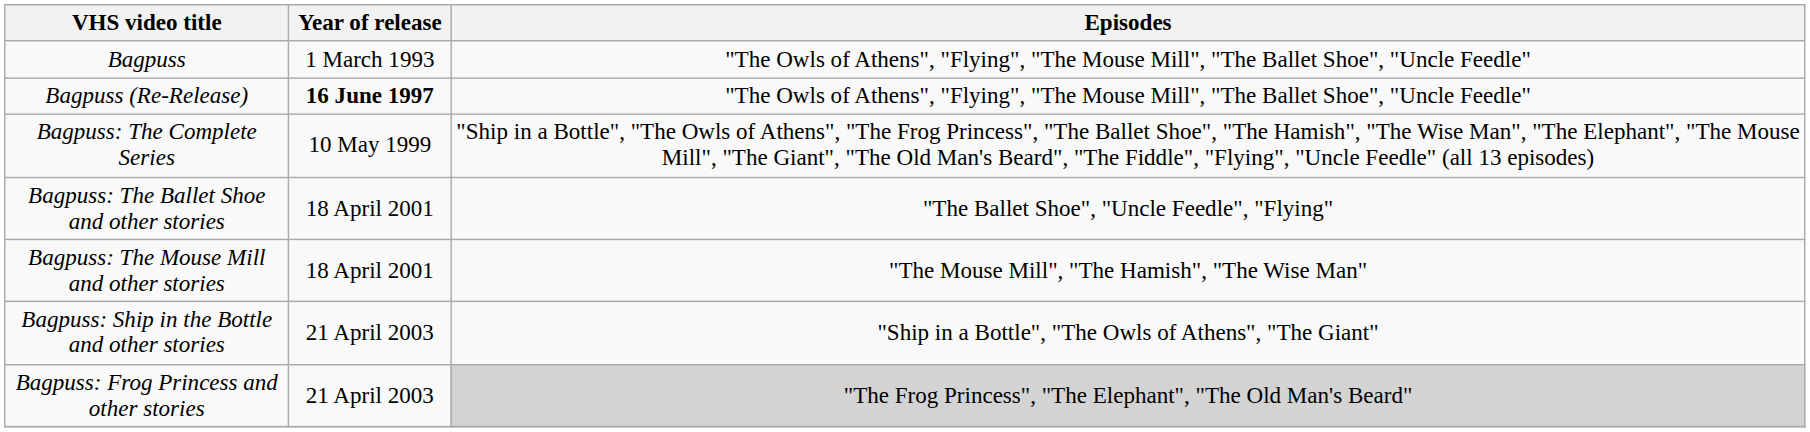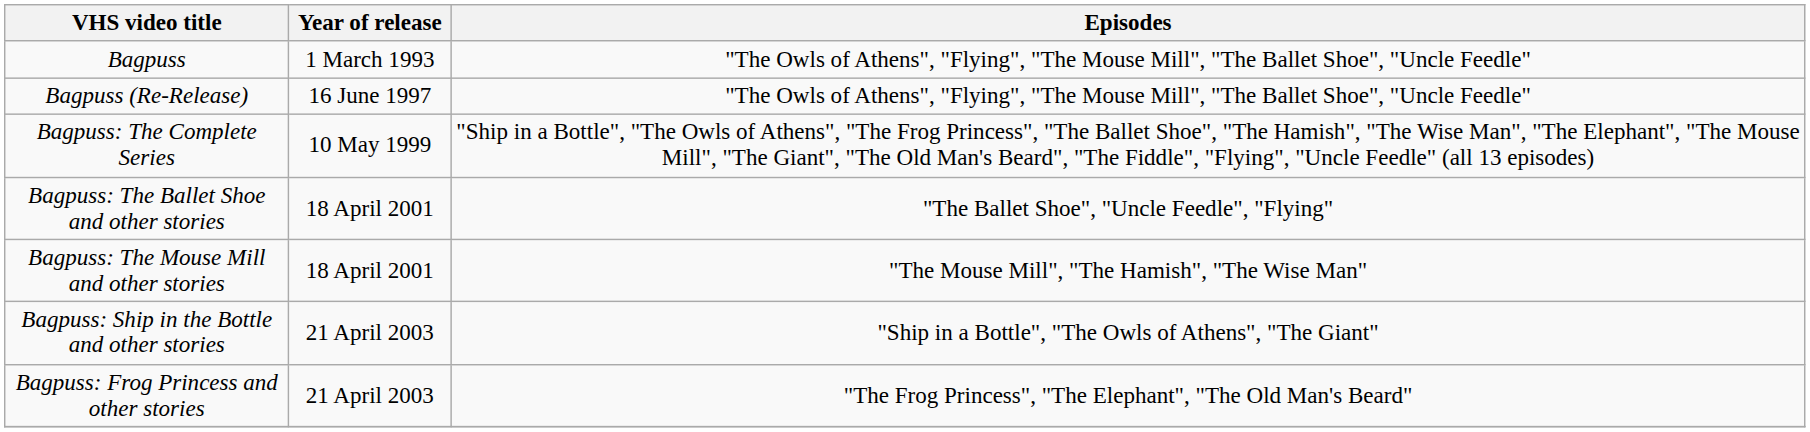(370, 95) bold -> (370, 95) normal
(1128, 395) lightgrey background -> (1128, 395) no background
